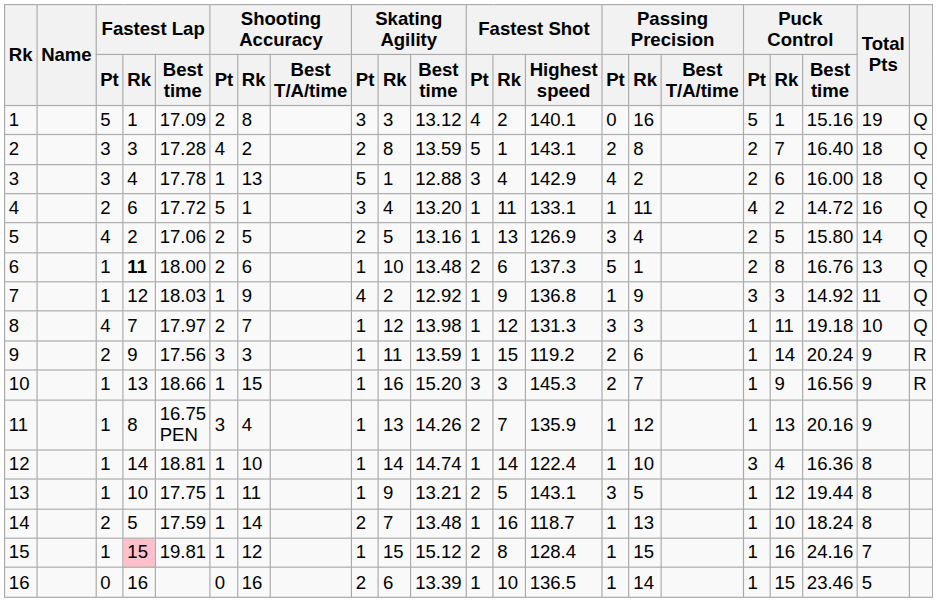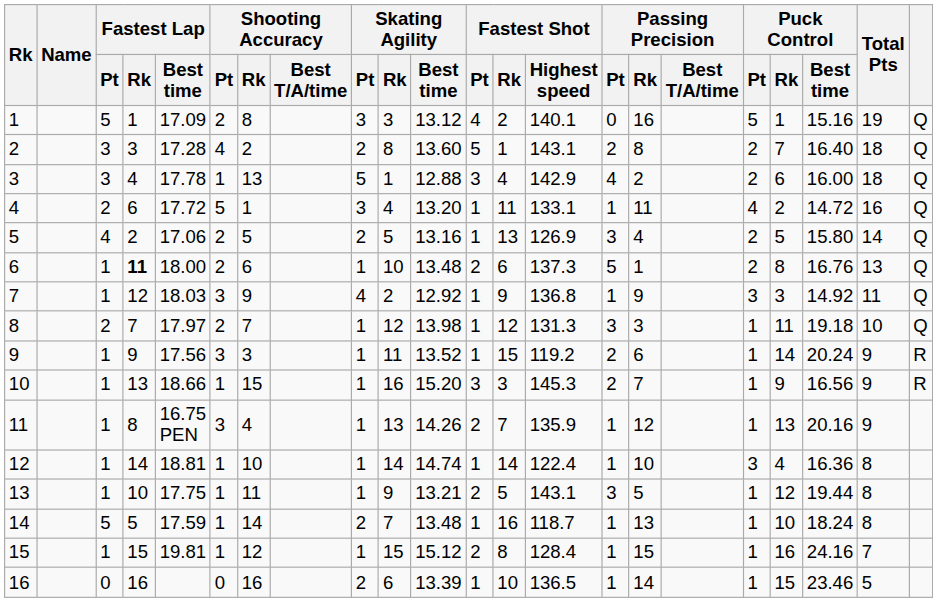(438, 149) 13.59 -> (438, 149) 13.60
(220, 296) 1 -> (220, 296) 3
(105, 325) 4 -> (105, 325) 2
(105, 355) 2 -> (105, 355) 1
(438, 355) 13.59 -> (438, 355) 13.52
(105, 523) 2 -> (105, 523) 5
(138, 552) pink background -> (138, 552) no background
